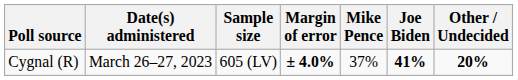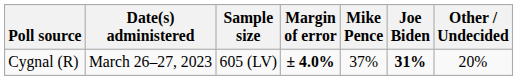(410, 62) 41% -> (410, 62) 31%
(473, 62) bold -> (473, 62) normal
